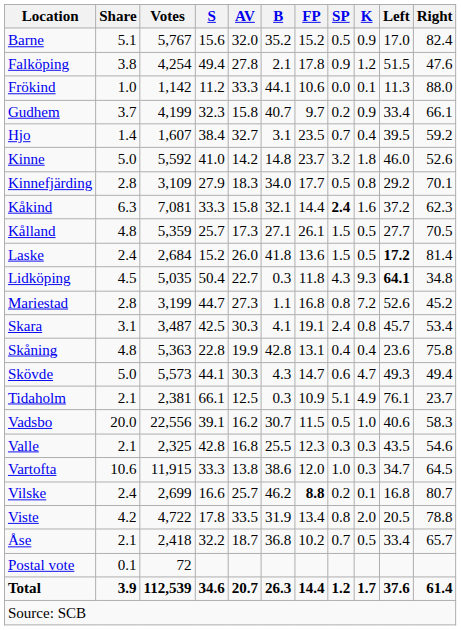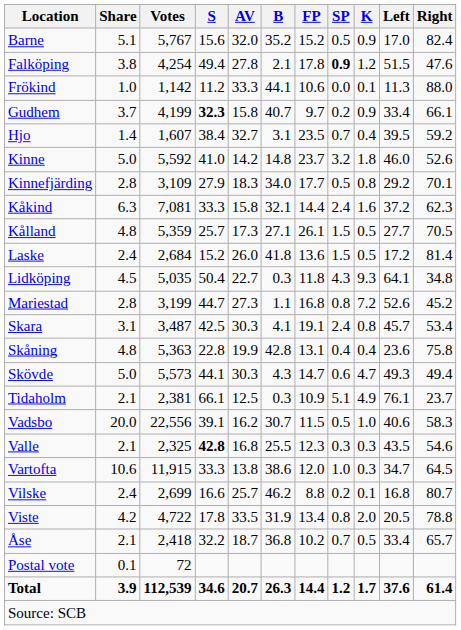(341, 64) normal -> (341, 64) bold
(212, 111) normal -> (212, 111) bold
(341, 207) bold -> (341, 207) normal
(397, 254) bold -> (397, 254) normal
(397, 278) bold -> (397, 278) normal
(212, 445) normal -> (212, 445) bold
(315, 493) bold -> (315, 493) normal
